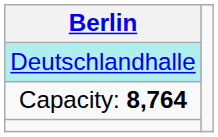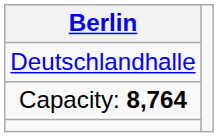(103, 61) paleturquoise background -> (103, 61) no background
